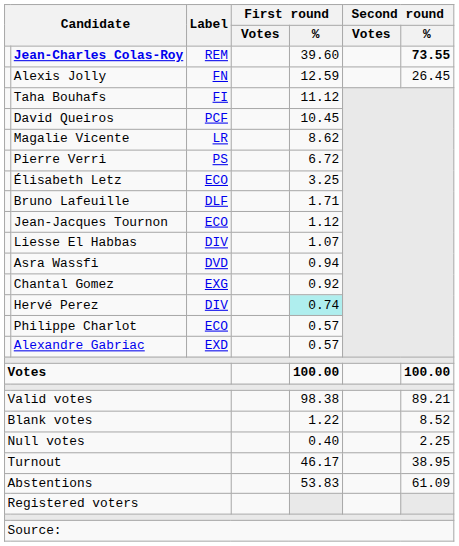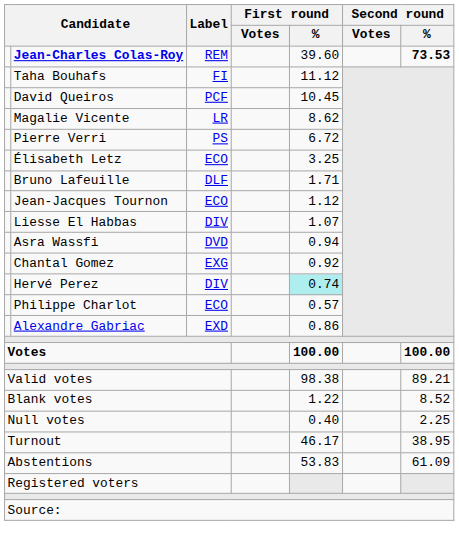(431, 57) 73.55 -> (431, 57) 73.53
- row: (60, 77)
(324, 347) 0.57 -> (324, 326) 0.86
